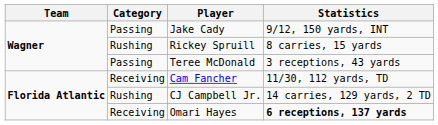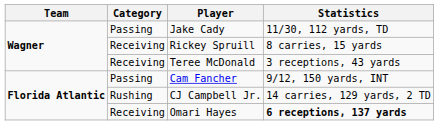(327, 29) 9/12, 150 yards, INT -> (327, 29) 11/30, 112 yards, TD
(131, 46) Rushing -> (137, 46) Receiving
(131, 62) Passing -> (137, 62) Receiving
(137, 79) Receiving -> (131, 79) Passing
(327, 79) 11/30, 112 yards, TD -> (327, 79) 9/12, 150 yards, INT
